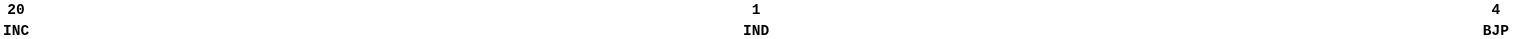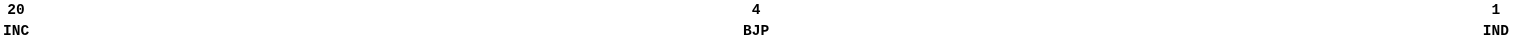columns swapped: (1496, 10) <-> (756, 10)
